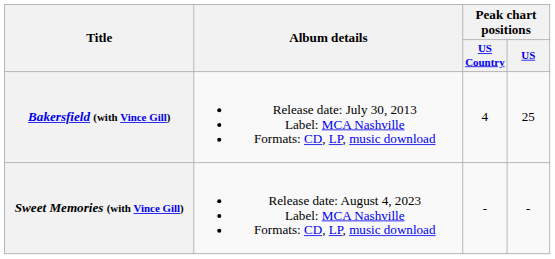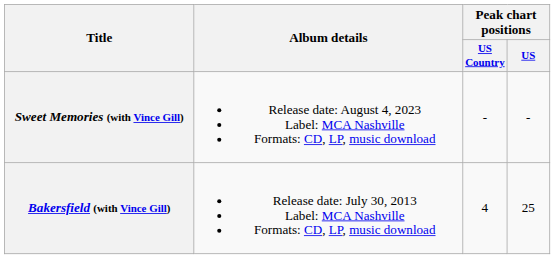rows swapped: (99, 117) <-> (99, 208)
